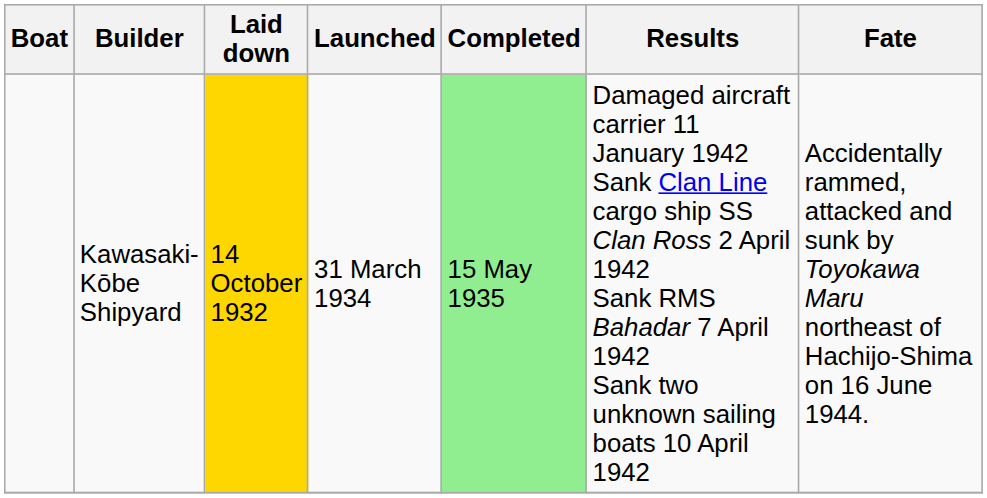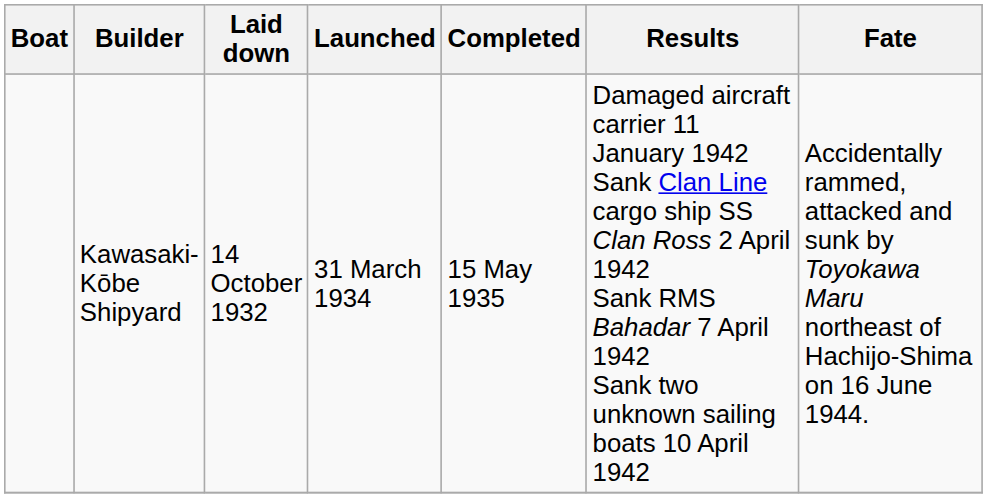(256, 283) gold background -> (256, 283) no background
(490, 283) lightgreen background -> (490, 283) no background
